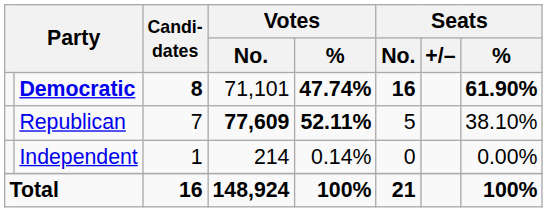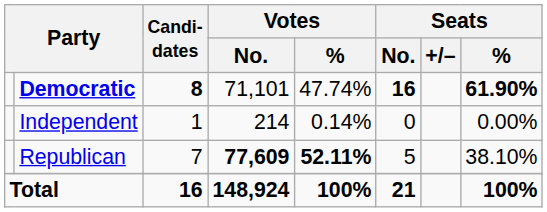(335, 88) bold -> (335, 88) normal
rows swapped: (73, 122) <-> (79, 156)
